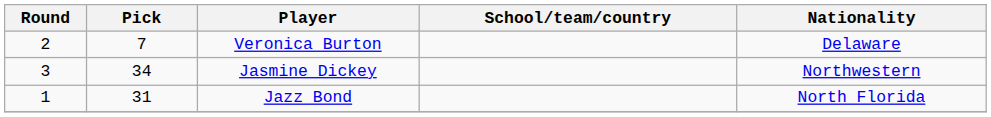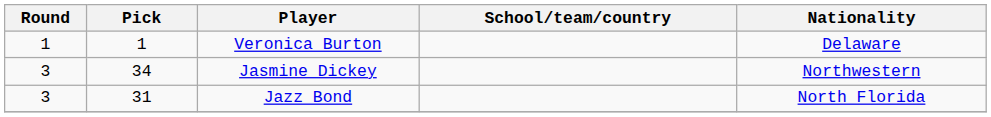(45, 45) 2 -> (45, 45) 1
(142, 45) 7 -> (142, 45) 1
(45, 98) 1 -> (45, 98) 3
